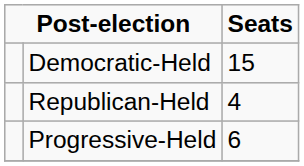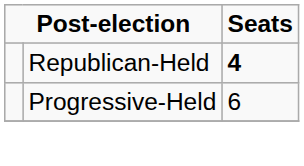- row: (120, 62)
(234, 101) normal -> (234, 62) bold
